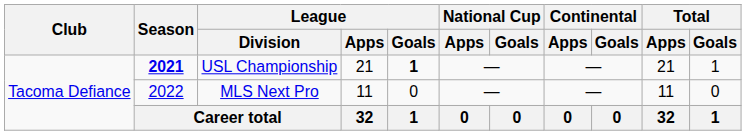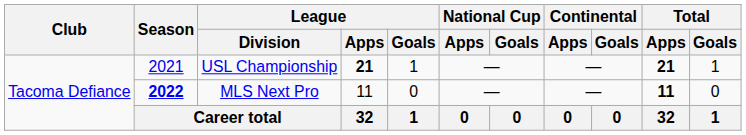(166, 67) bold -> (166, 67) normal
(364, 67) normal -> (364, 67) bold
(414, 67) bold -> (414, 67) normal
(666, 67) normal -> (666, 67) bold
(166, 92) normal -> (166, 92) bold
(666, 92) normal -> (666, 92) bold
